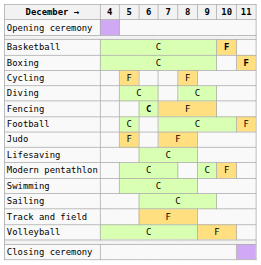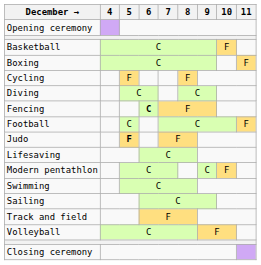(227, 47) bold -> (227, 47) normal
(246, 62) bold -> (246, 62) normal
(129, 139) normal -> (129, 139) bold
